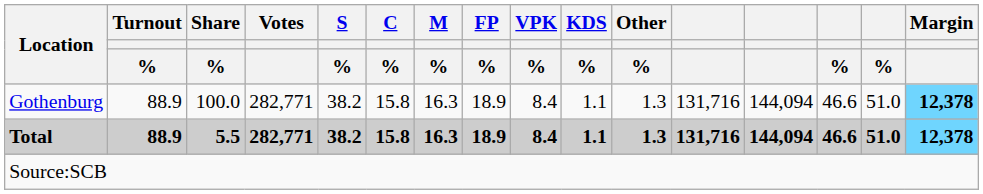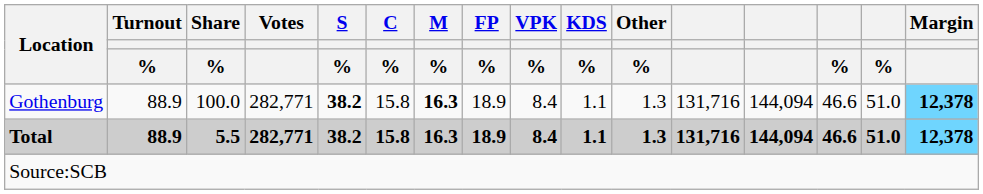(344, 101) normal -> (344, 101) bold
(441, 101) normal -> (441, 101) bold
